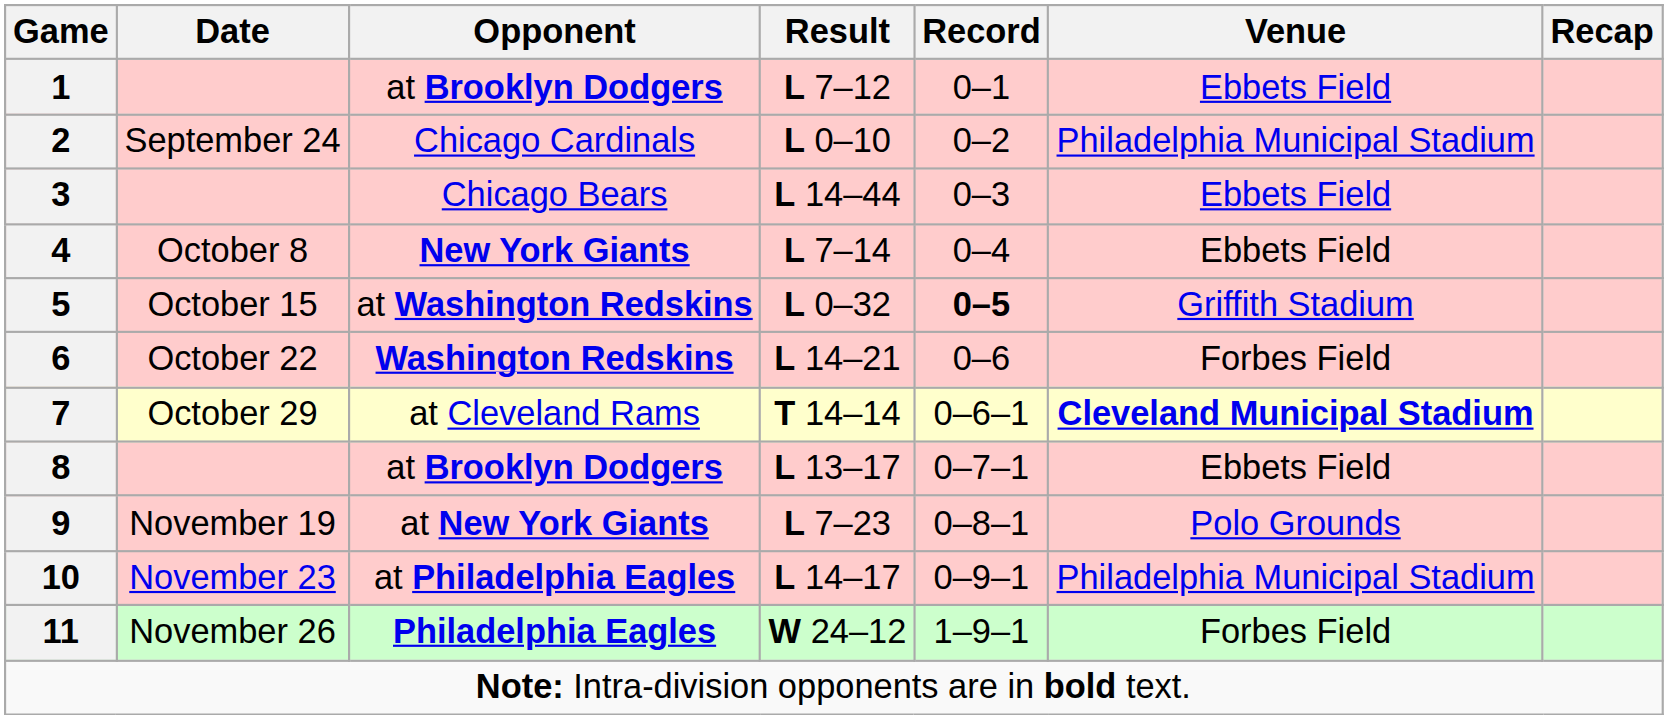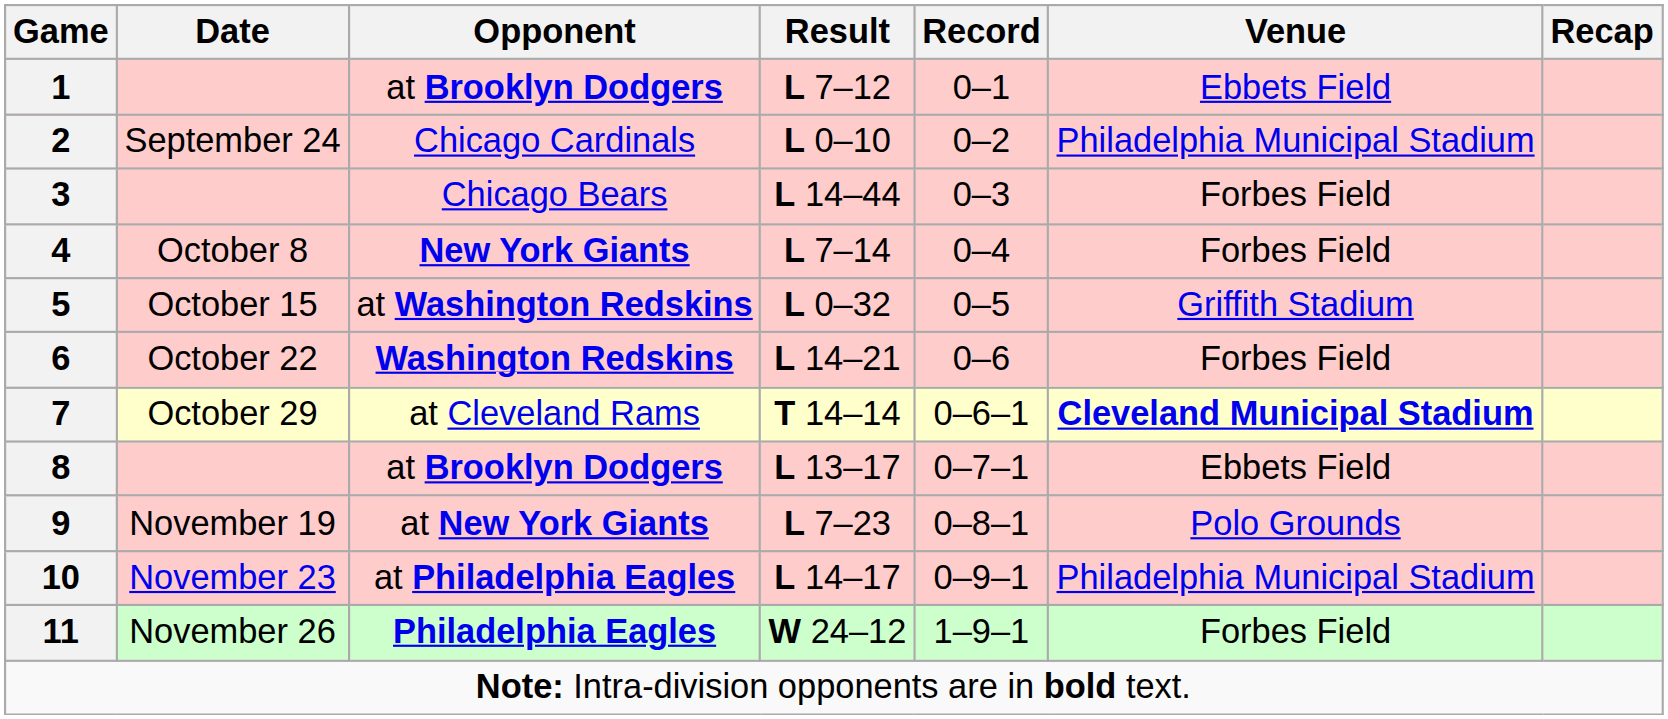(1296, 195) Ebbets Field -> (1296, 195) Forbes Field
(1296, 250) Ebbets Field -> (1296, 250) Forbes Field
(981, 304) bold -> (981, 304) normal
